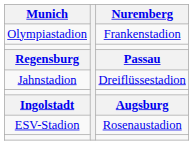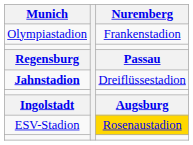(47, 79) normal -> (47, 79) bold
(142, 124) no background -> (142, 124) gold background
